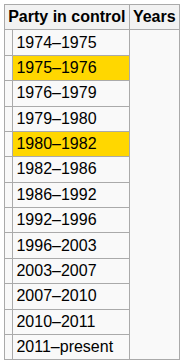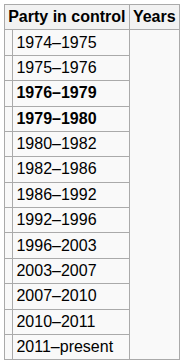(56, 67) gold background -> (56, 67) no background
(56, 93) normal -> (56, 93) bold
(56, 118) normal -> (56, 118) bold
(56, 144) gold background -> (56, 144) no background
